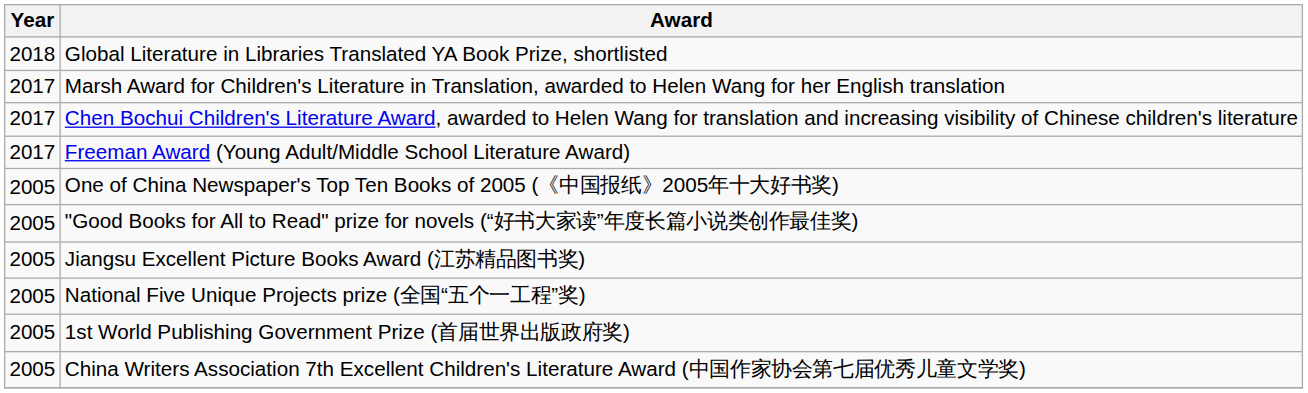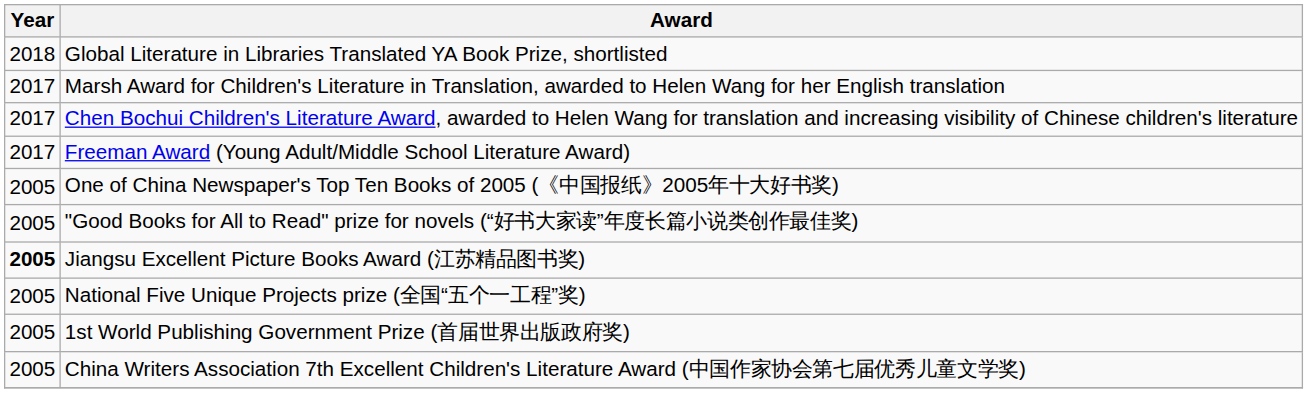(32, 259) normal -> (32, 259) bold
